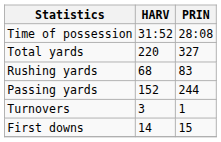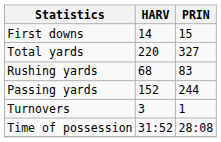rows swapped: (46, 128) <-> (70, 33)
